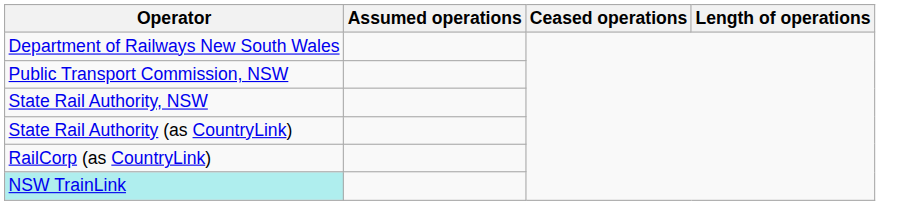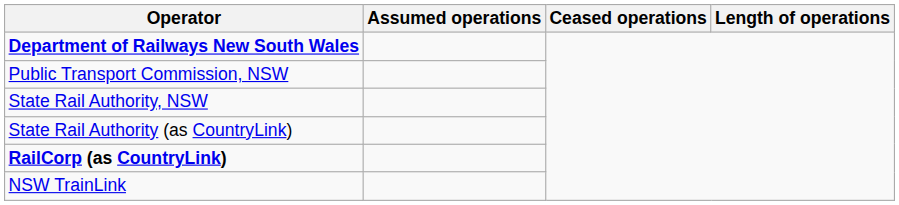(174, 46) normal -> (184, 46) bold
(110, 158) normal -> (118, 158) bold
(67, 185) paleturquoise background -> (67, 185) no background
